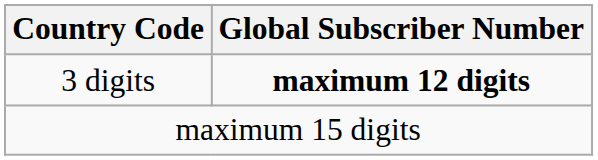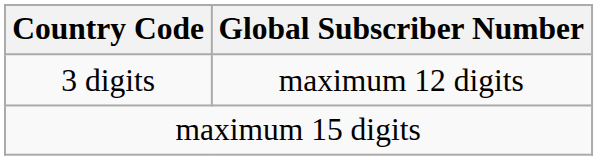(401, 79) bold -> (401, 79) normal
